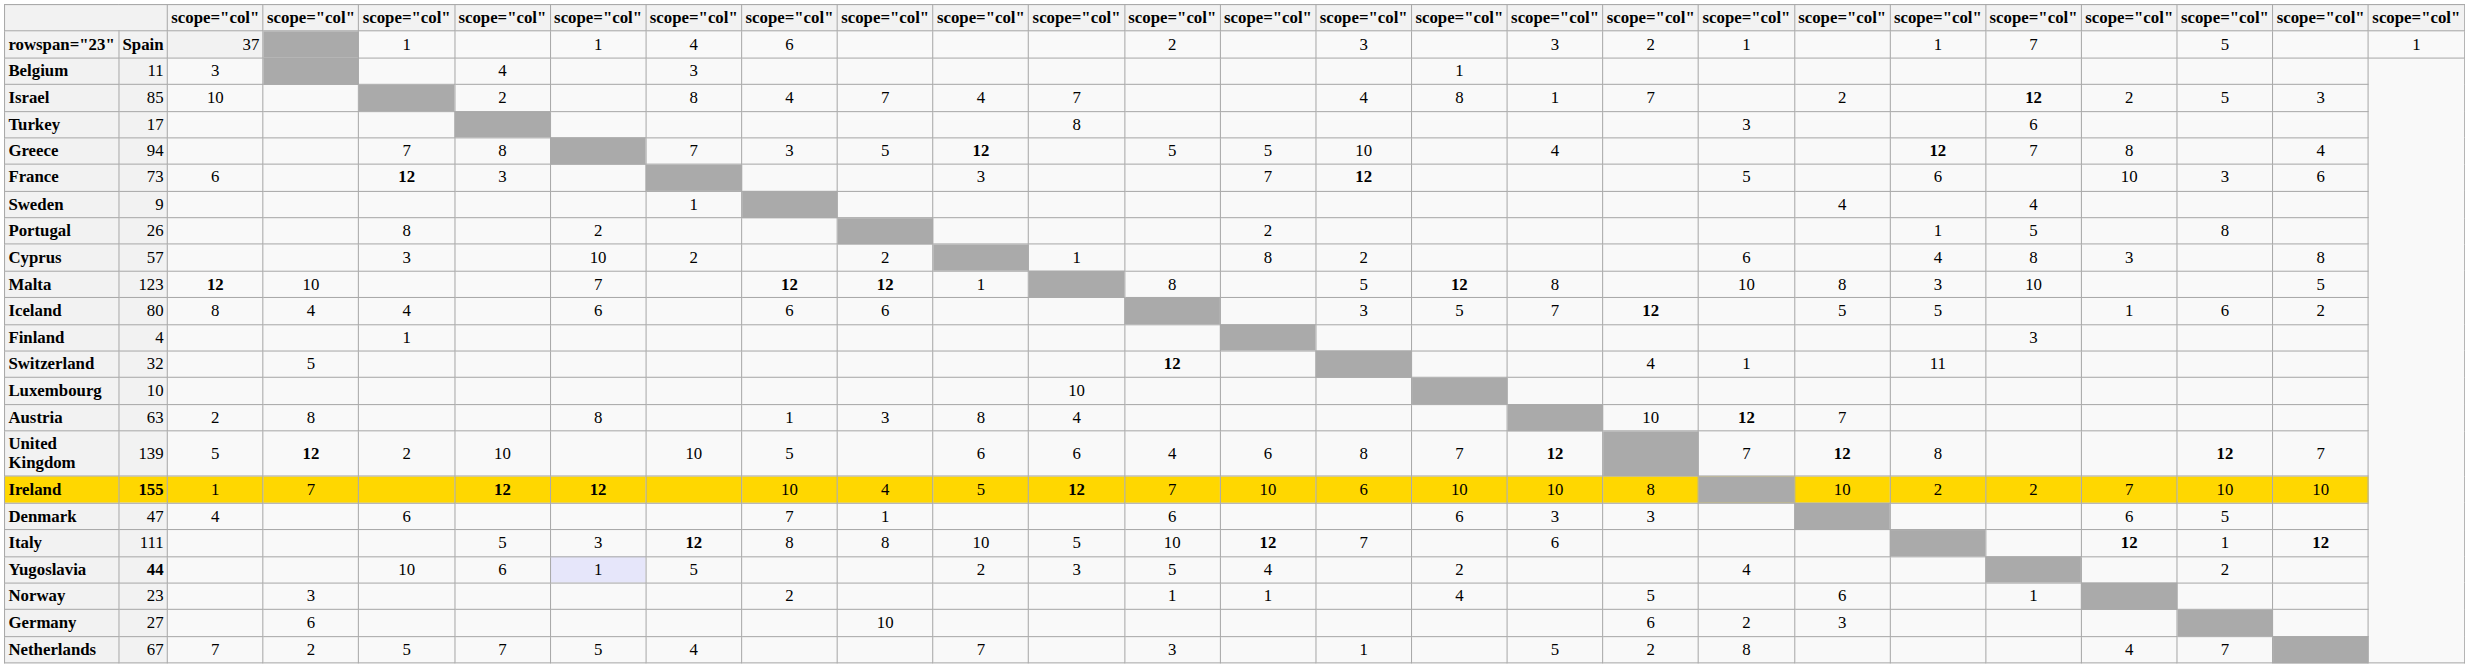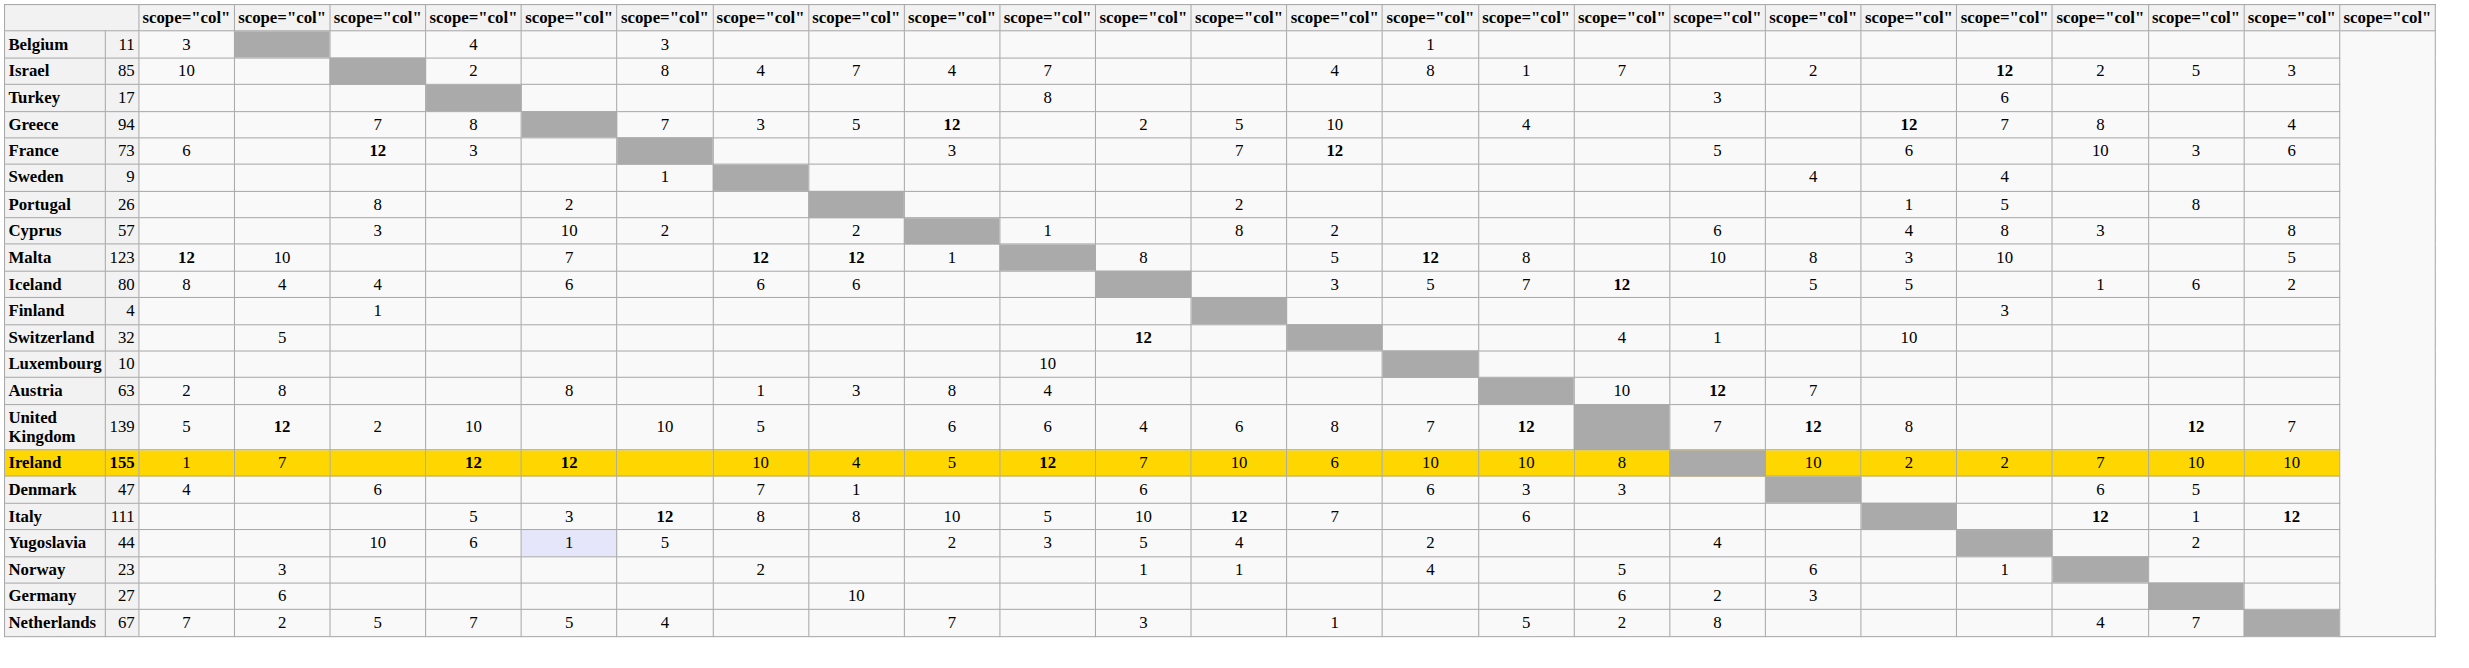- row: (62, 44)
(1172, 151) 5 -> (1143, 124) 2
(1938, 364) 11 -> (1909, 337) 10
(155, 569) bold -> (126, 542) normal
